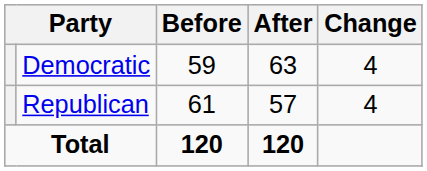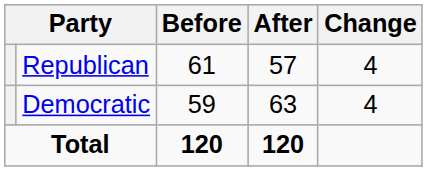rows swapped: (86, 64) <-> (86, 104)
